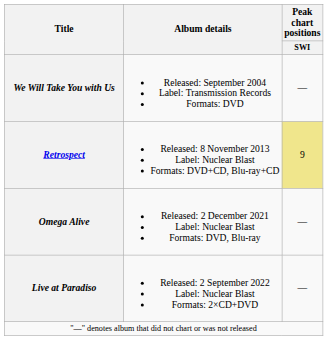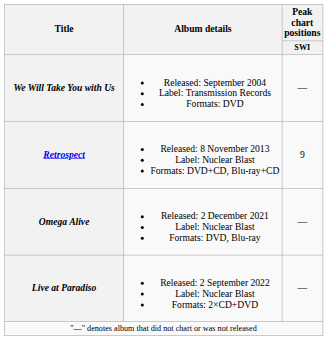(302, 155) khaki background -> (302, 155) no background
